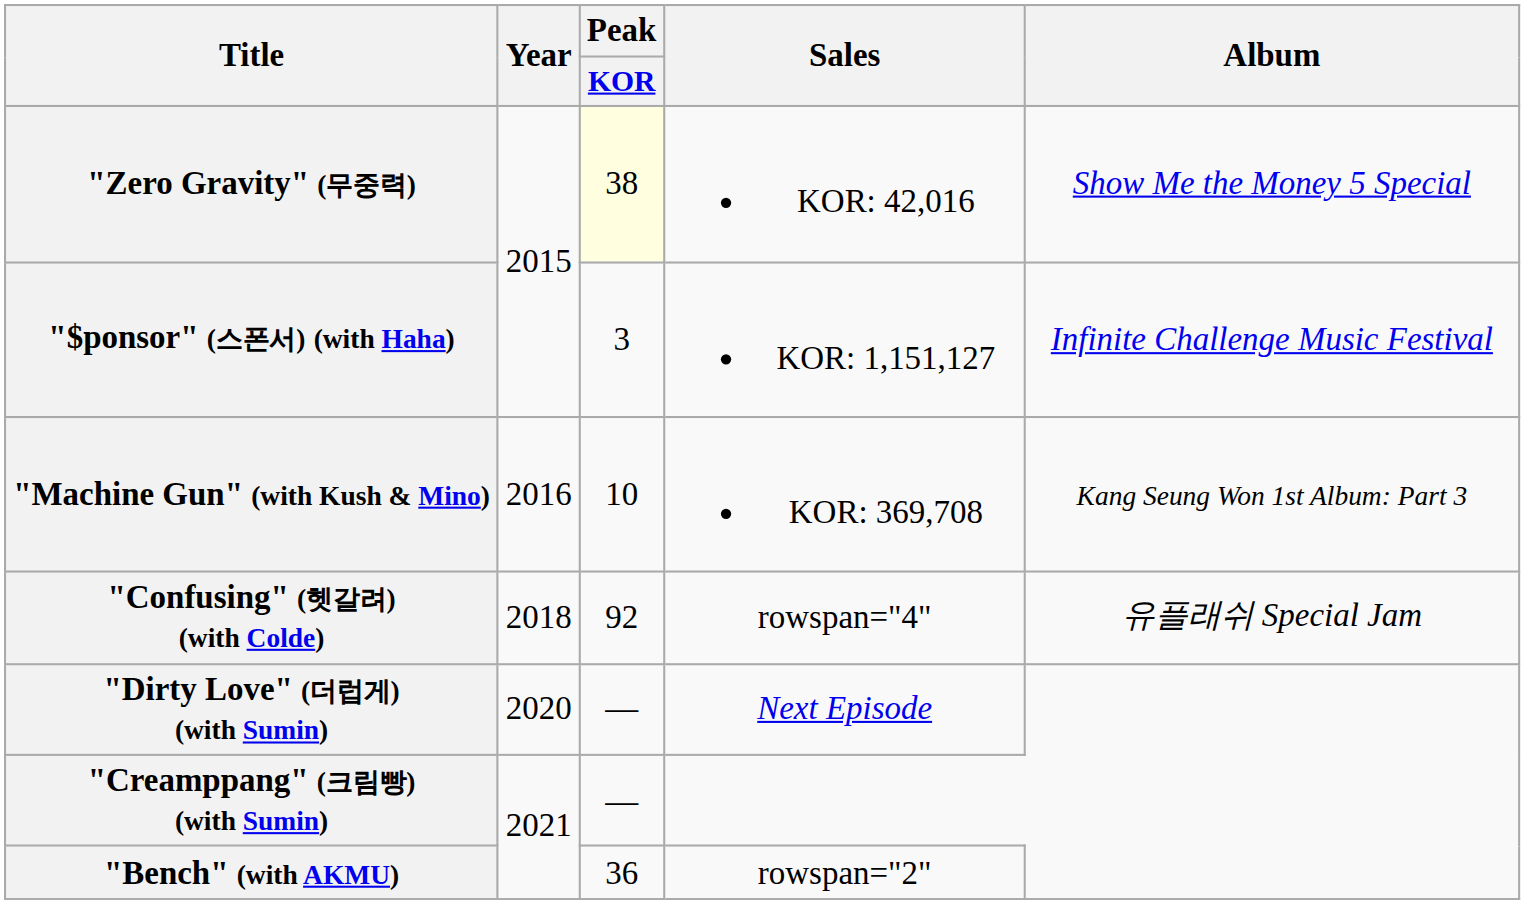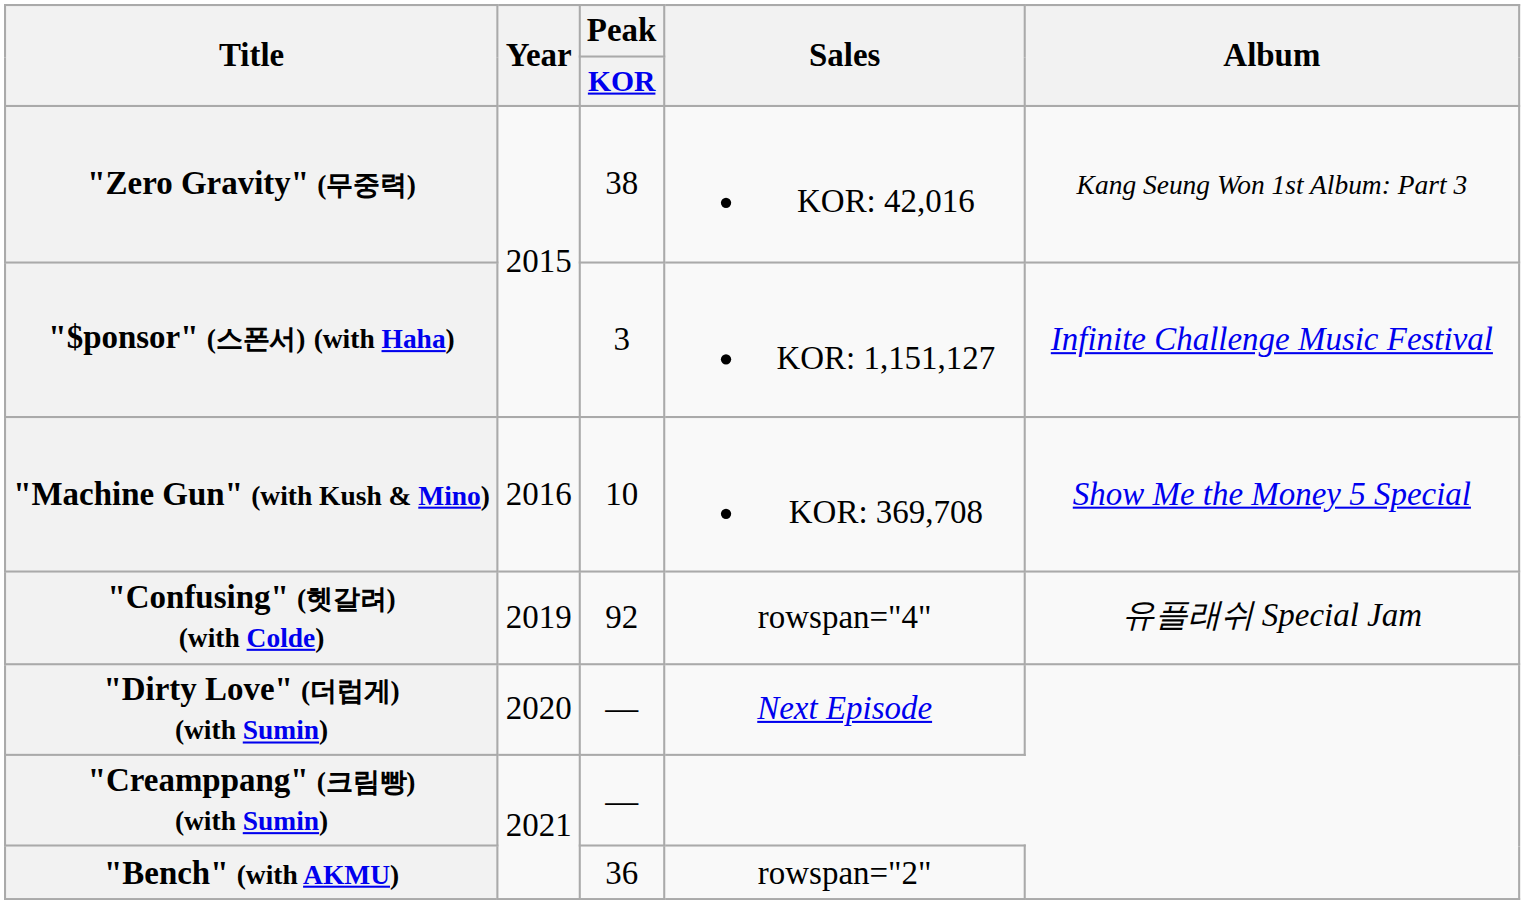(622, 183) lightyellow background -> (622, 183) no background
(1272, 183) Show Me the Money 5 Special -> (1272, 185) Kang Seung Won 1st Album: Part 3
(1272, 495) Kang Seung Won 1st Album: Part 3 -> (1272, 493) Show Me the Money 5 Special
(539, 617) 2018 -> (539, 617) 2019
